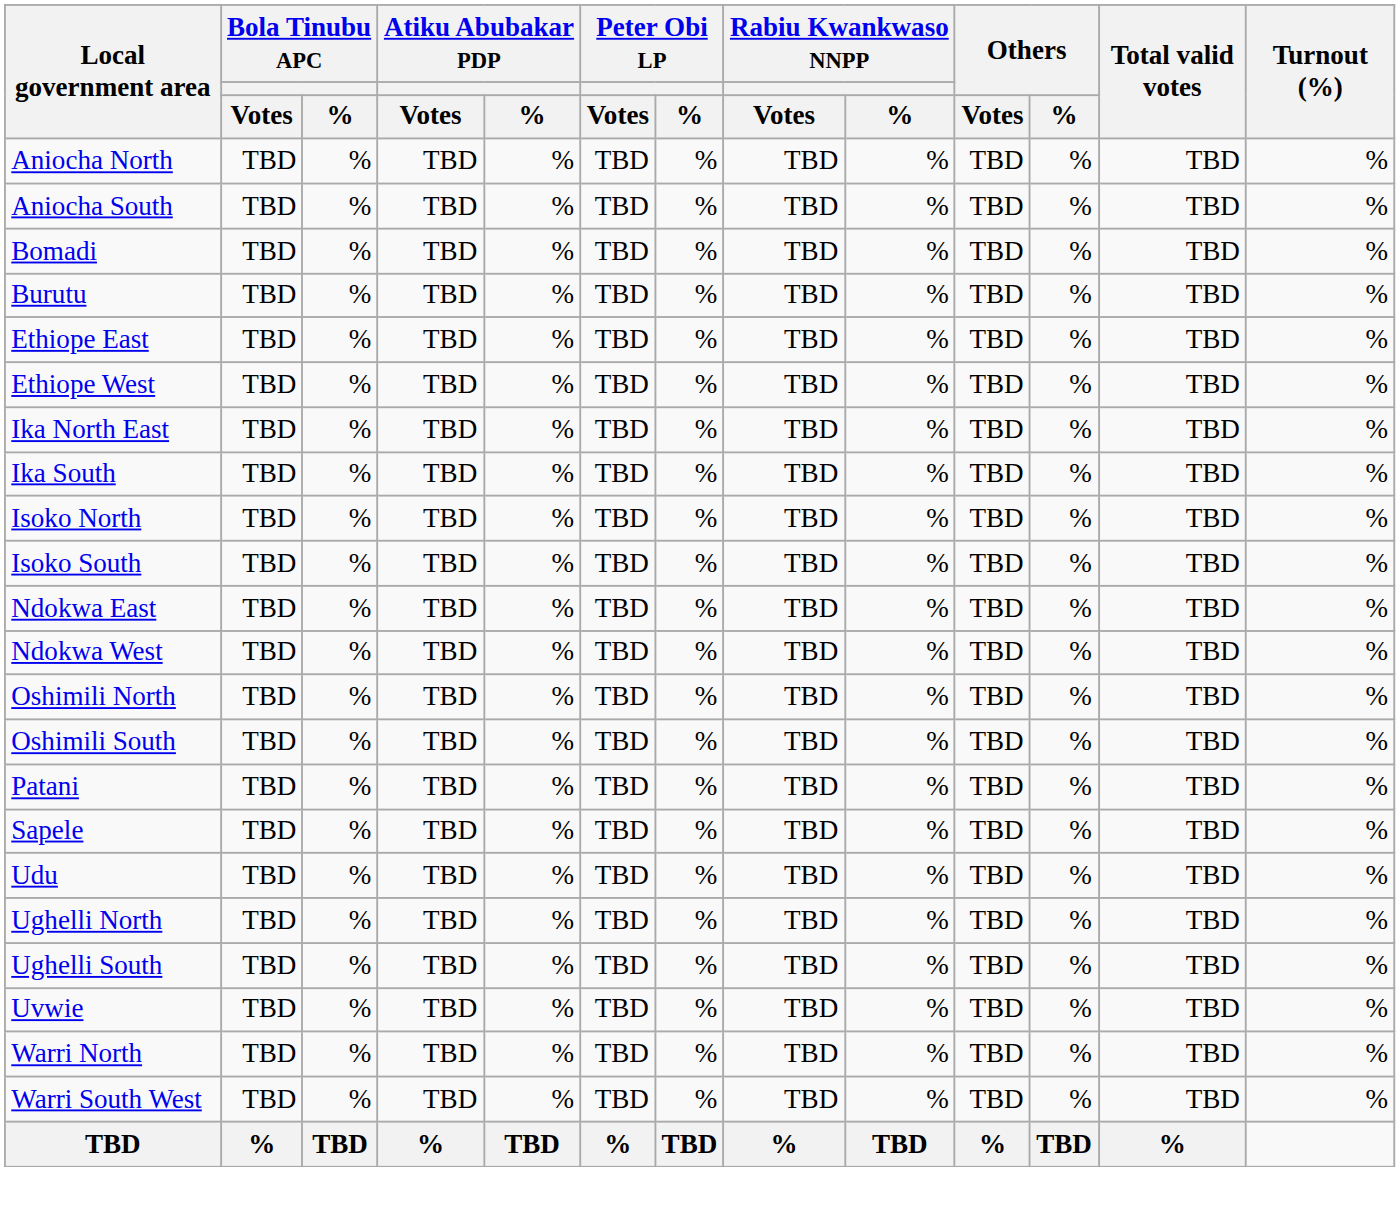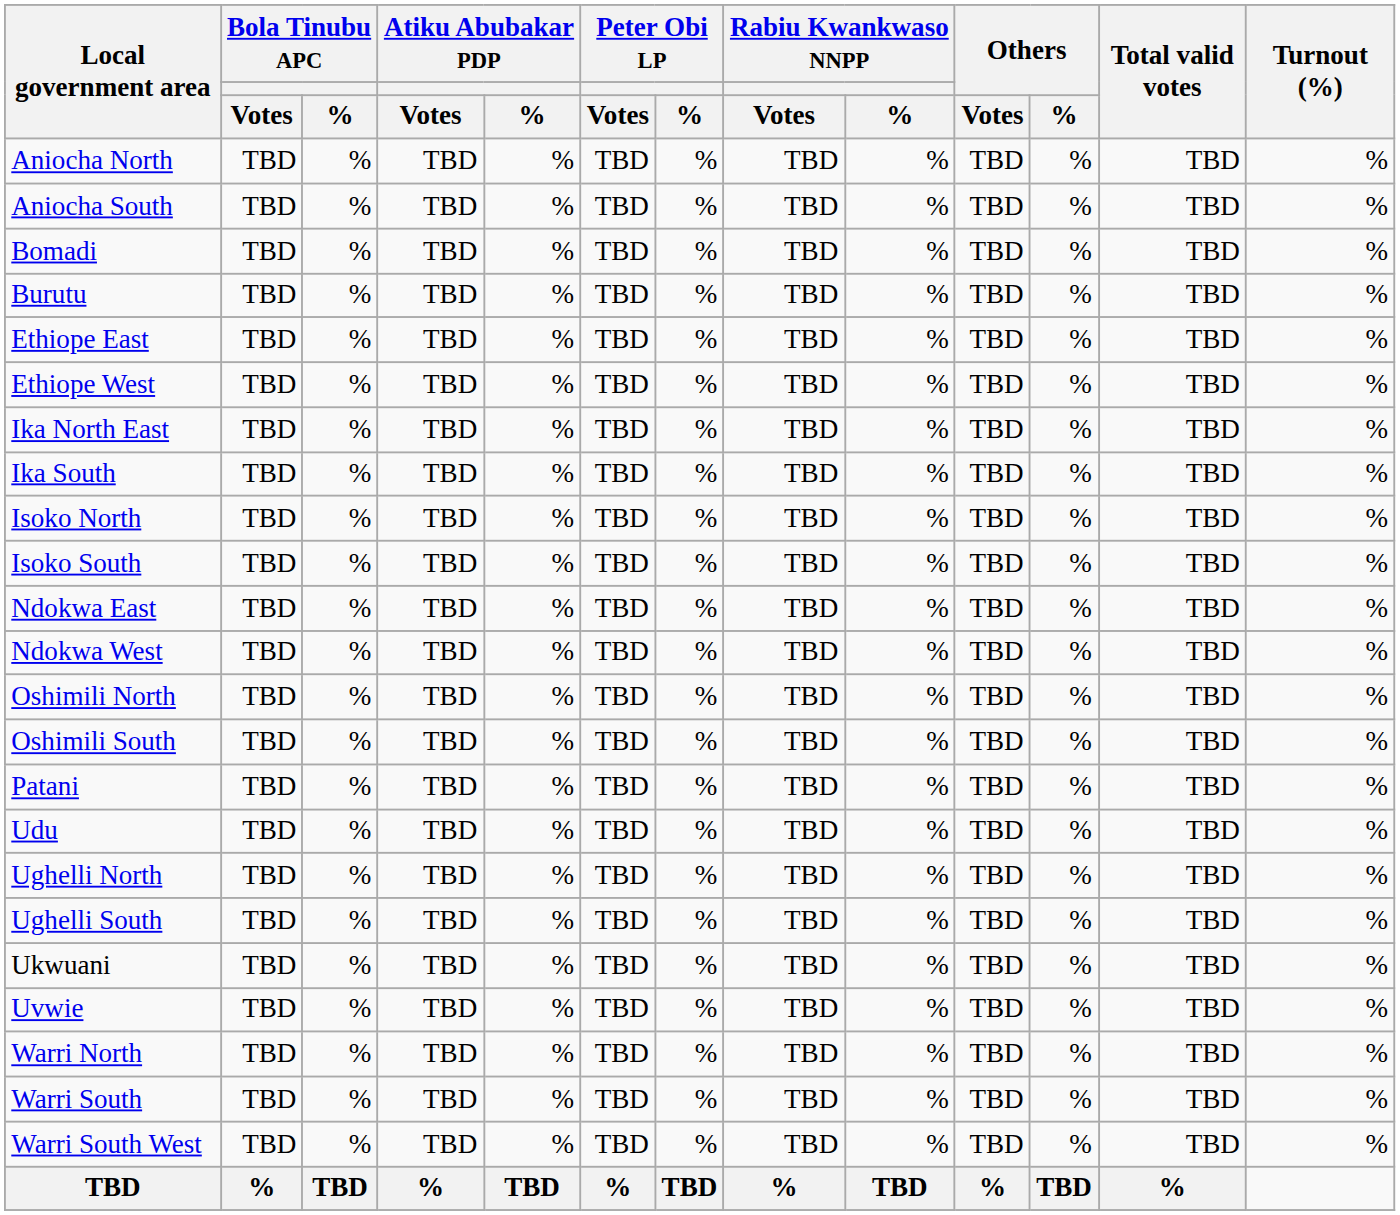- row: (47, 830)
+ row: (61, 964)
+ row: (77, 1098)
